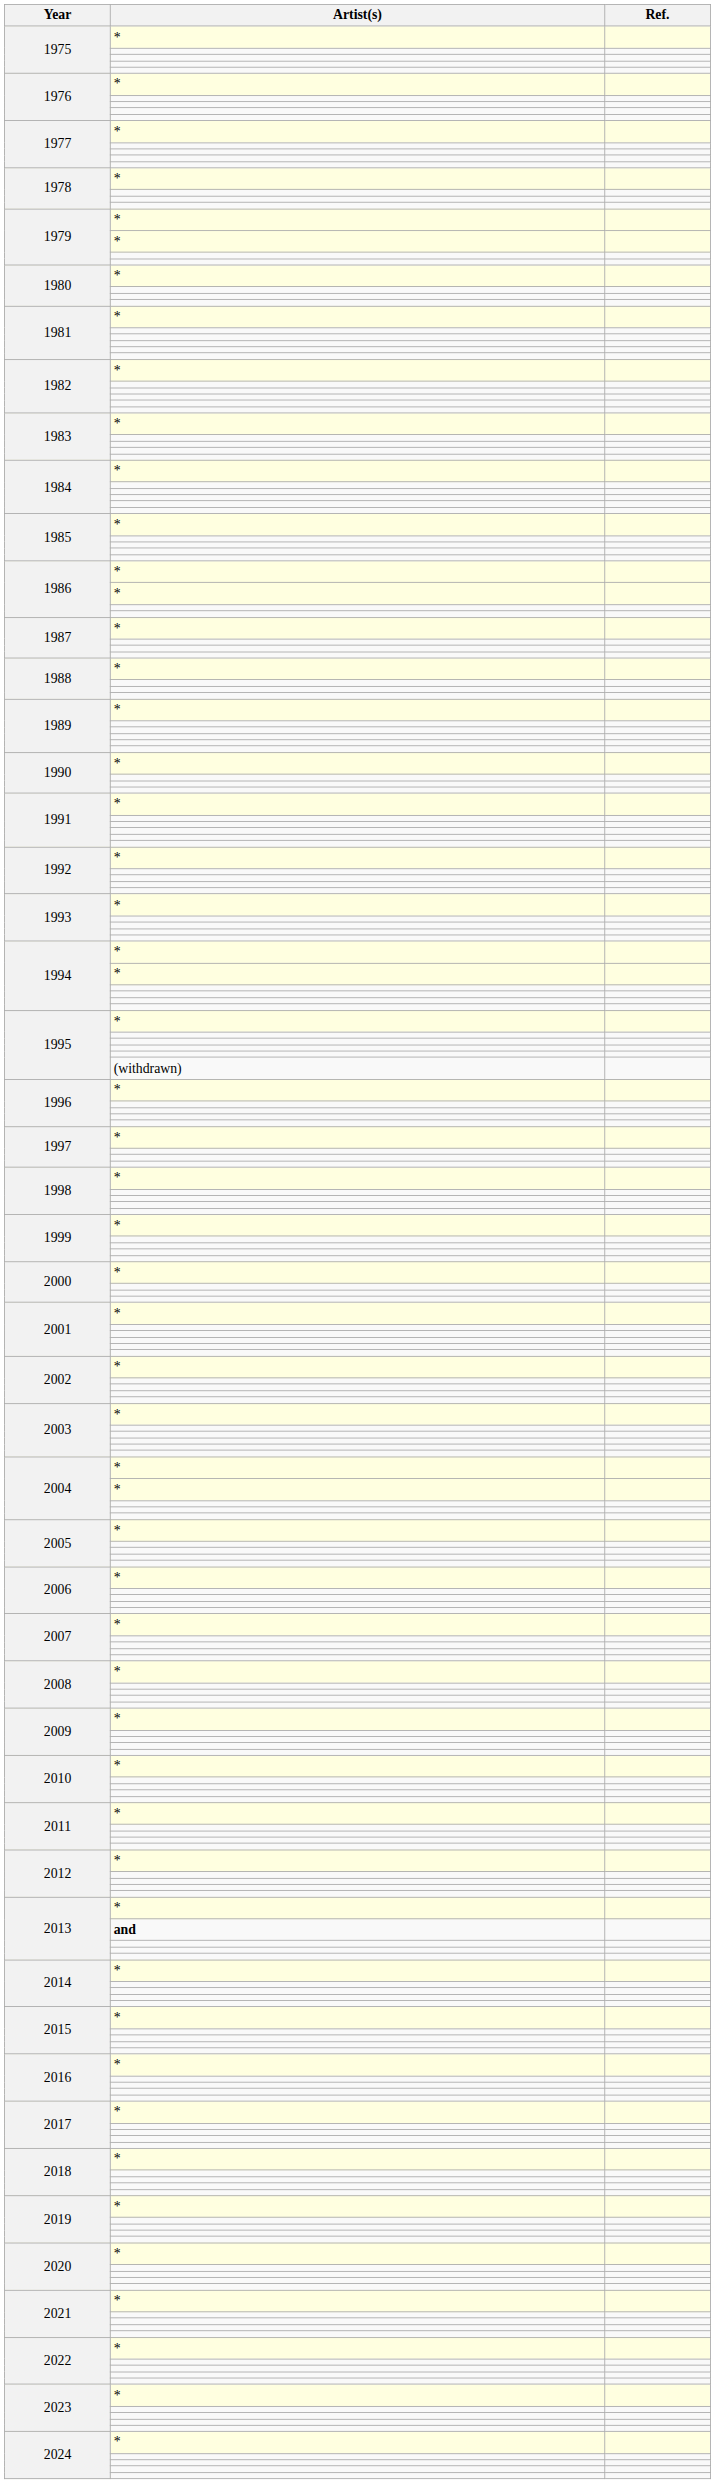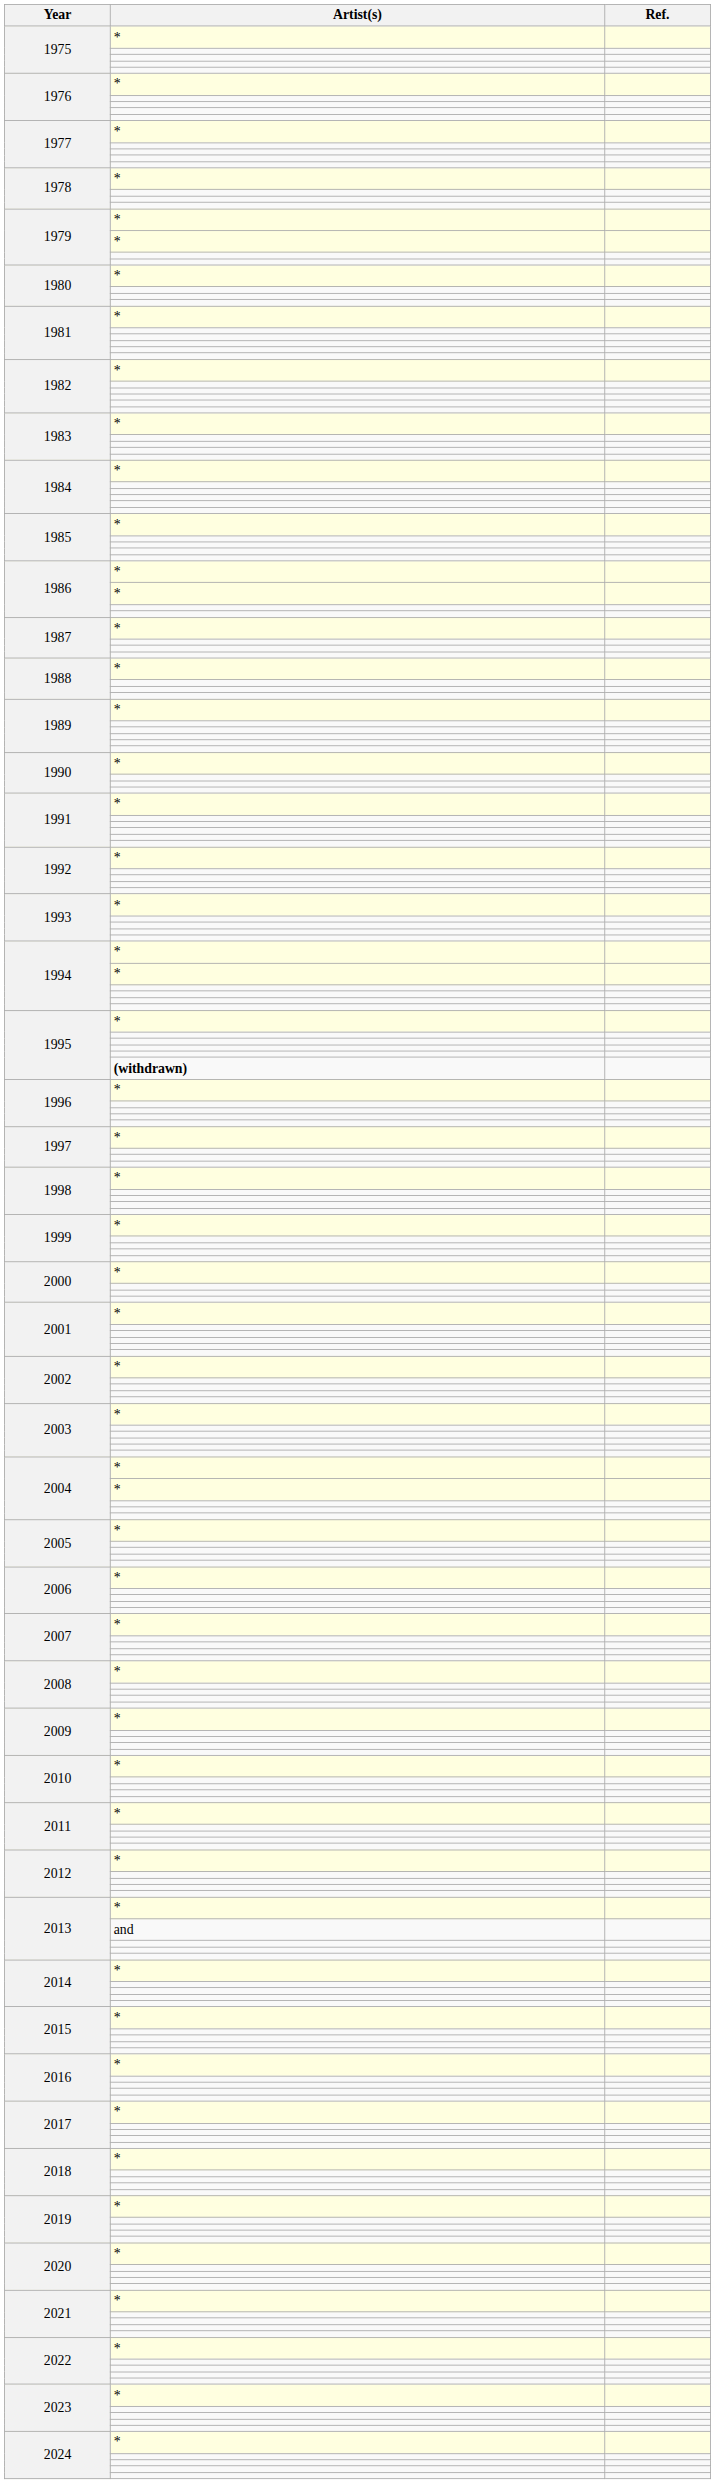(148, 1068) normal -> (150, 1068) bold
(125, 1929) bold -> (124, 1929) normal
